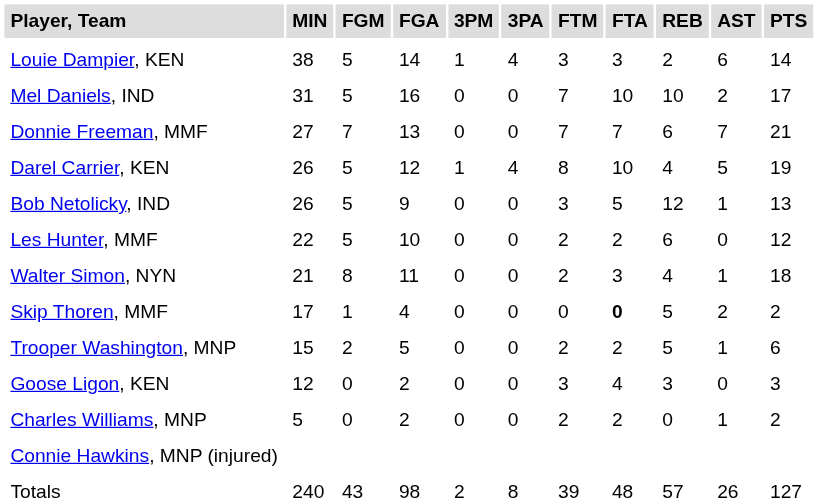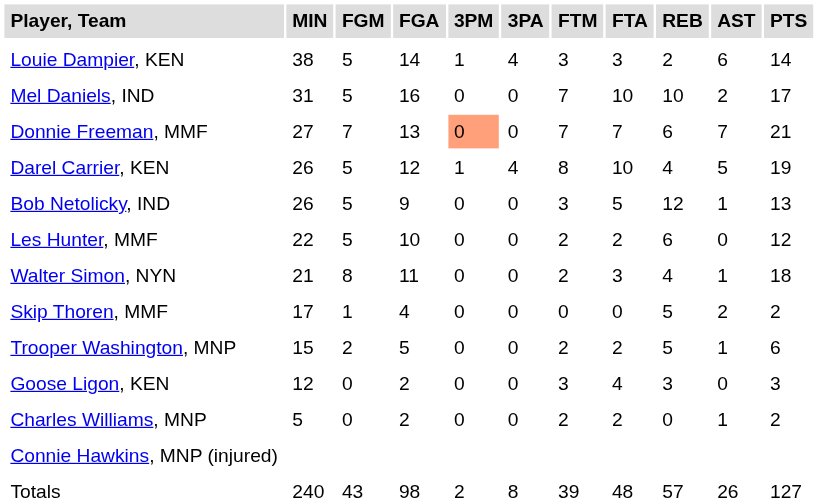(459, 131) no background -> (459, 131) lightsalmon background
(617, 311) bold -> (617, 311) normal
